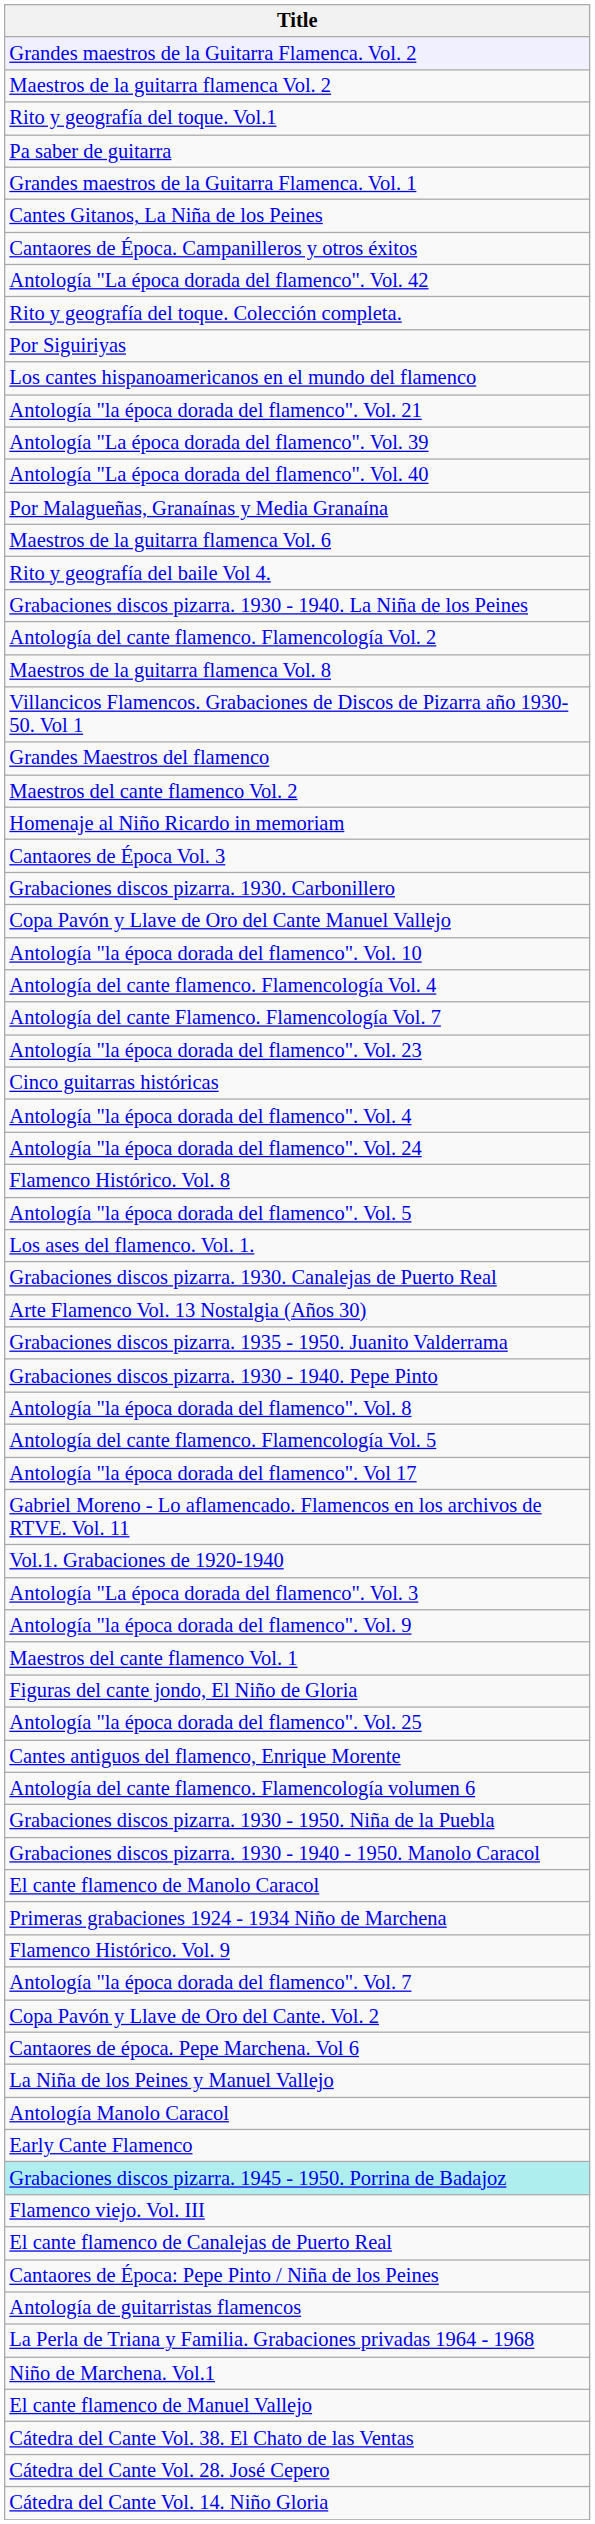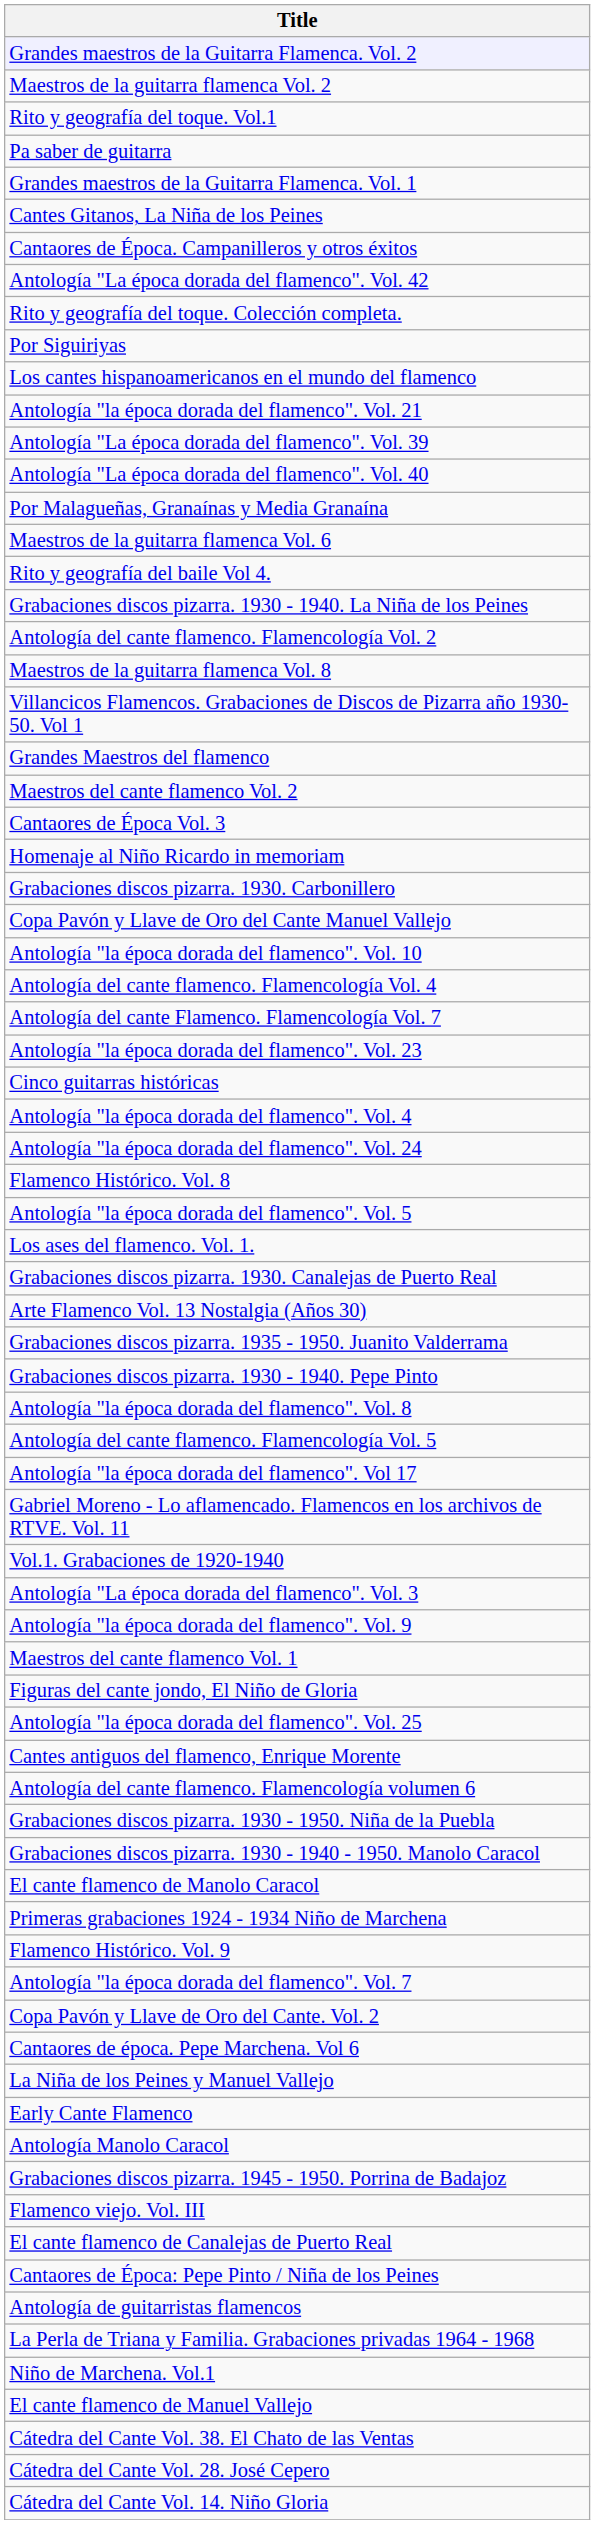(177, 823) Homenaje al Niño Ricardo in memoriam -> (117, 823) Cantaores de Época Vol. 3
(117, 855) Cantaores de Época Vol. 3 -> (177, 855) Homenaje al Niño Ricardo in memoriam
(119, 2113) Antología Manolo Caracol -> (101, 2113) Early Cante Flamenco
(101, 2145) Early Cante Flamenco -> (119, 2145) Antología Manolo Caracol
(258, 2178) paleturquoise background -> (258, 2178) no background
